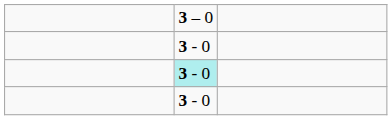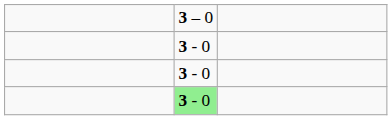(194, 73) paleturquoise background -> (194, 73) no background
(194, 100) no background -> (194, 100) lightgreen background
